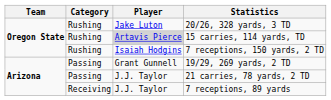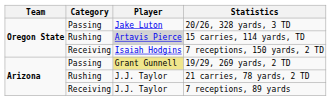(85, 25) Rushing -> (85, 25) Passing
(85, 50) Rushing -> (90, 50) Receiving
(146, 63) no background -> (146, 63) khaki background
(85, 76) Passing -> (85, 76) Rushing
